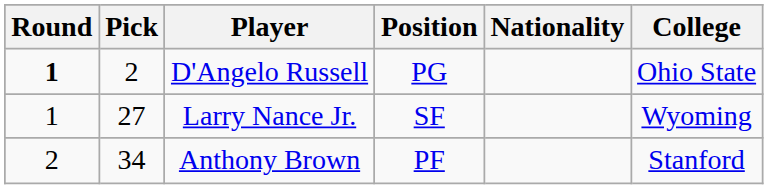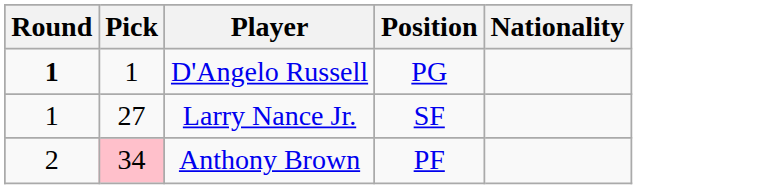- column: (697, 26)
(132, 71) 2 -> (132, 71) 1
(132, 159) no background -> (132, 159) pink background
